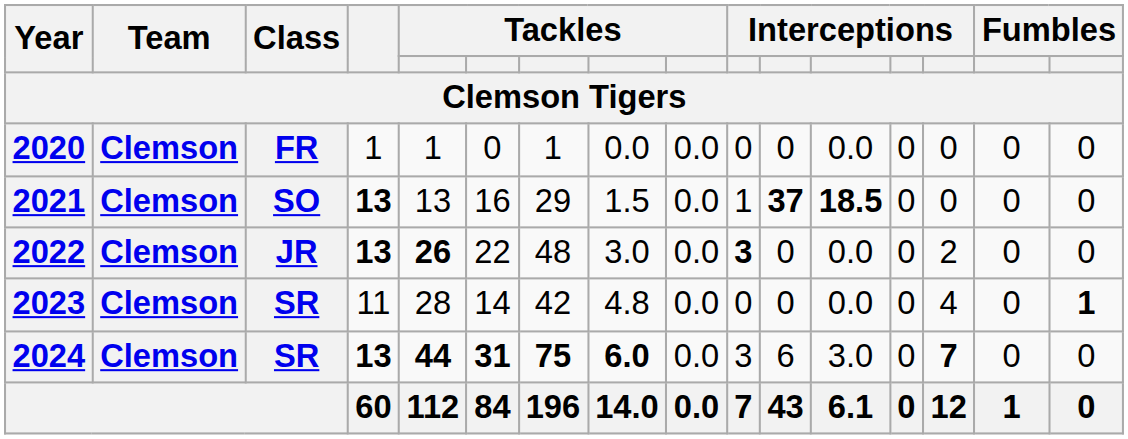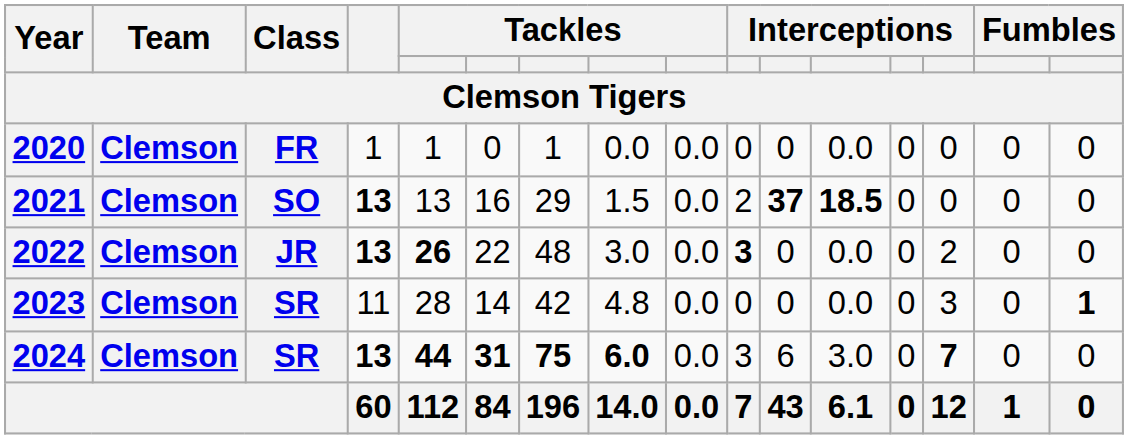(743, 200) 1 -> (743, 200) 2
(949, 304) 4 -> (949, 304) 3
